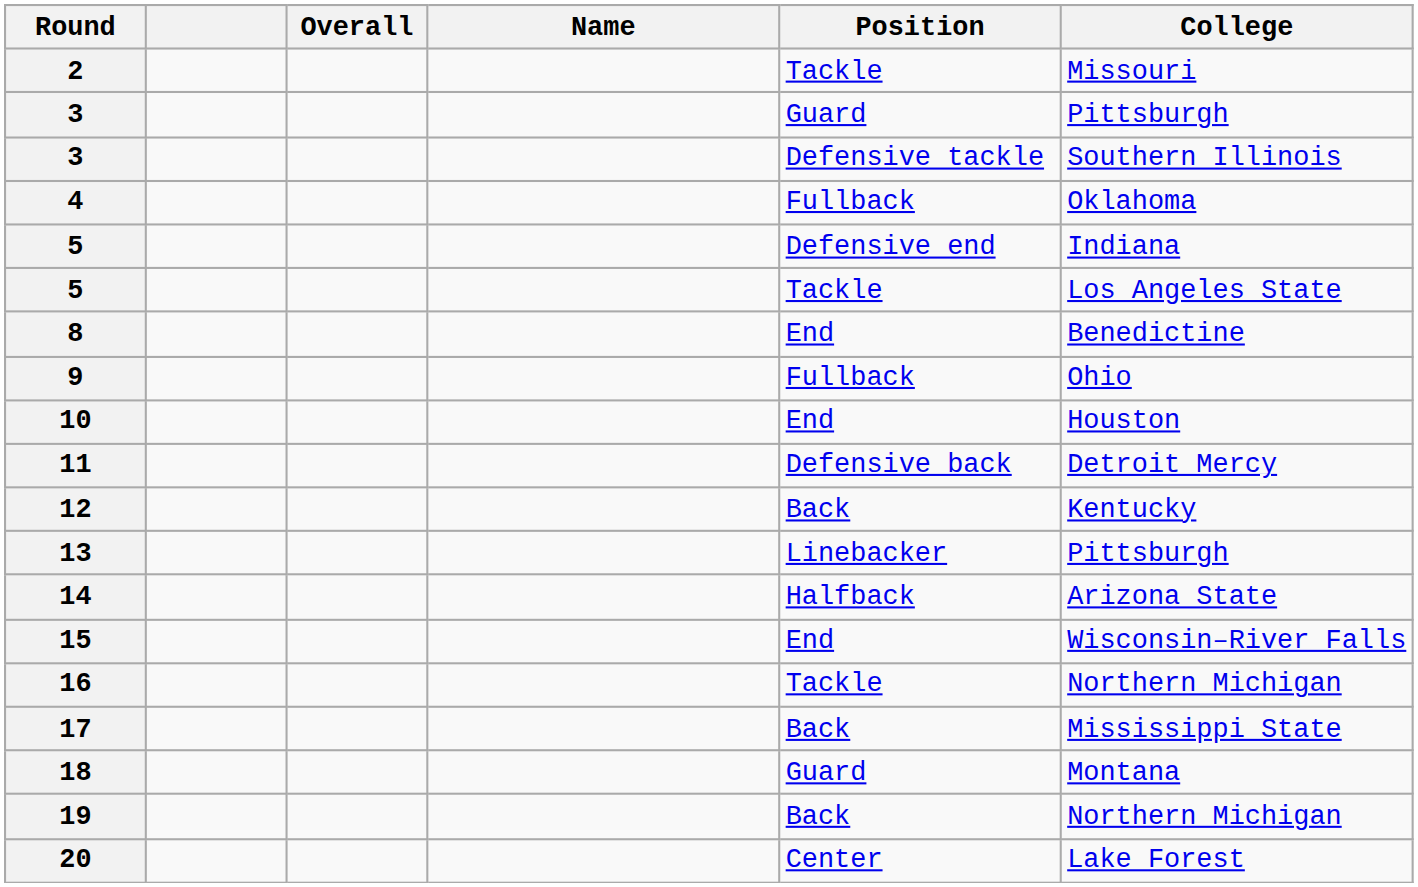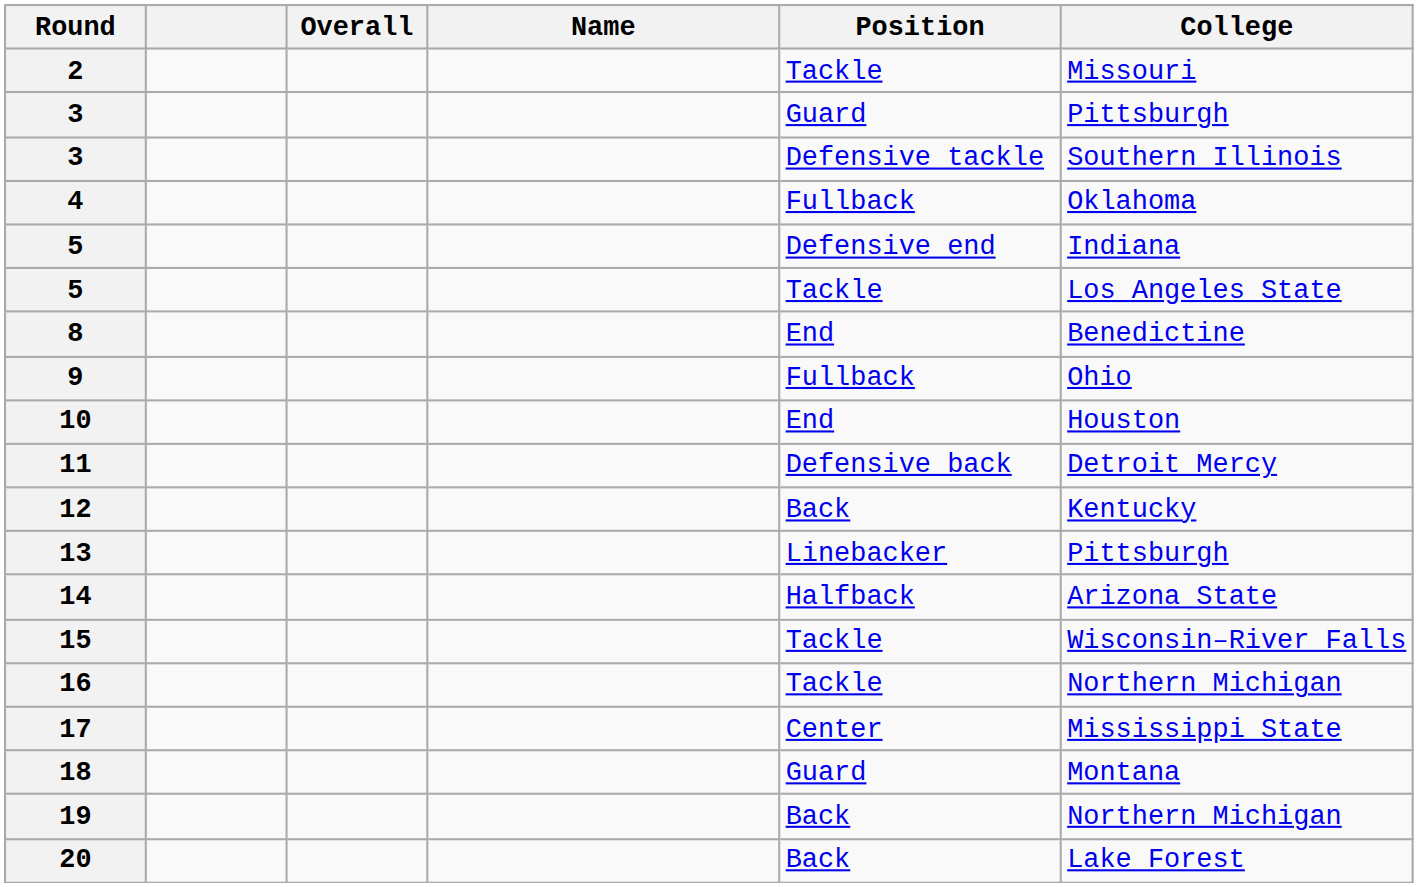(810, 641) End -> (834, 641) Tackle
(818, 729) Back -> (834, 729) Center
(834, 860) Center -> (818, 860) Back
